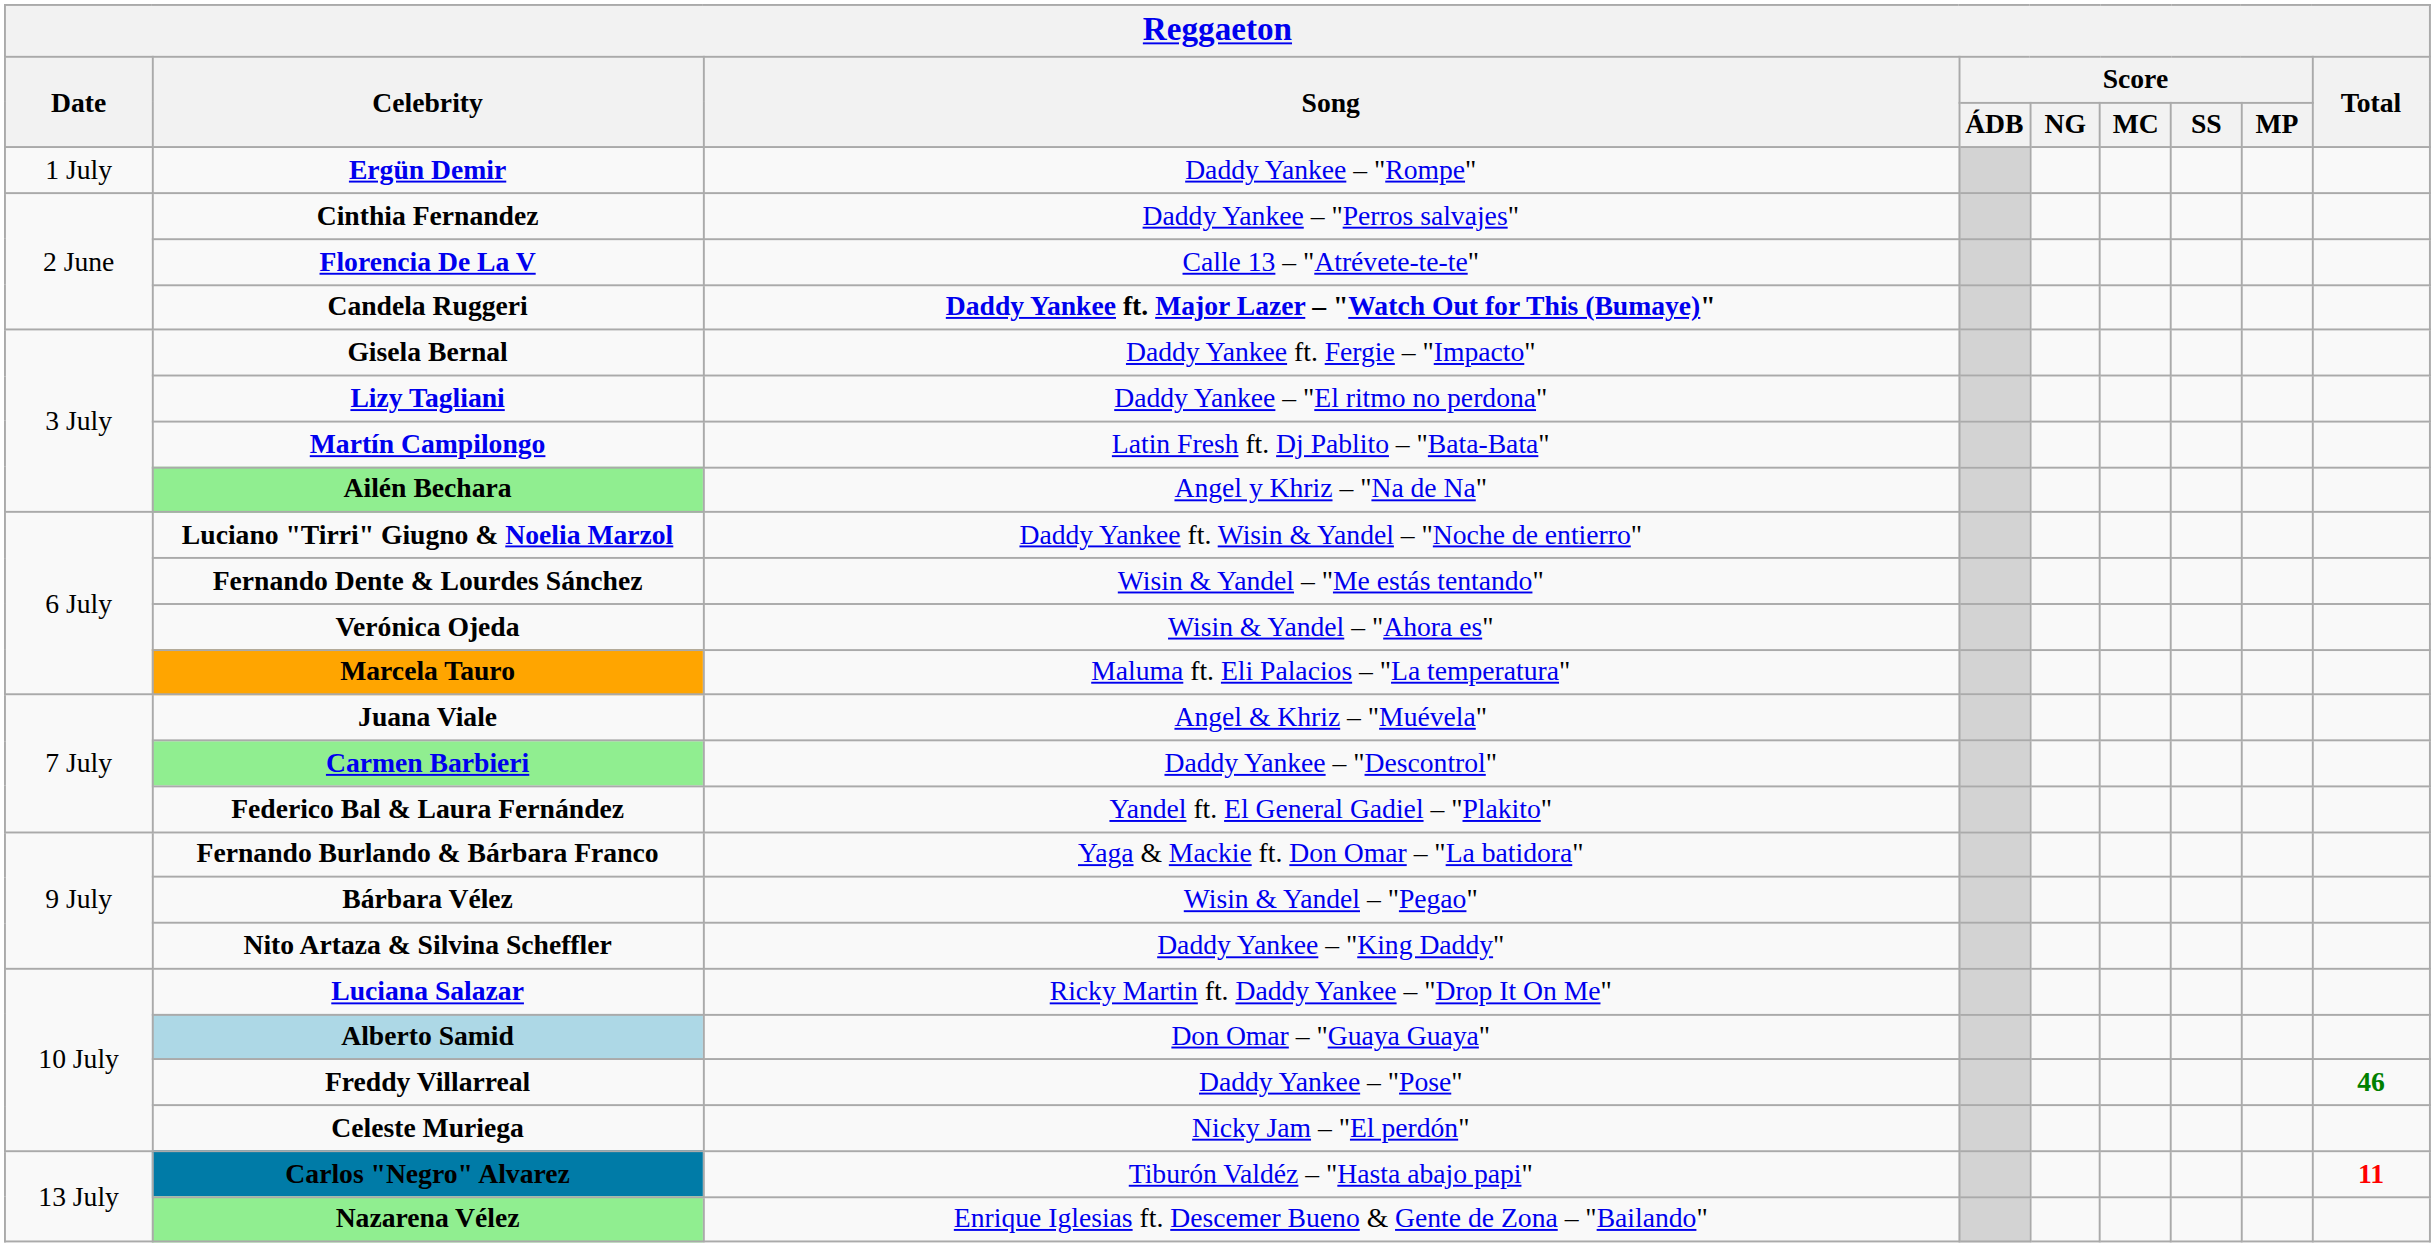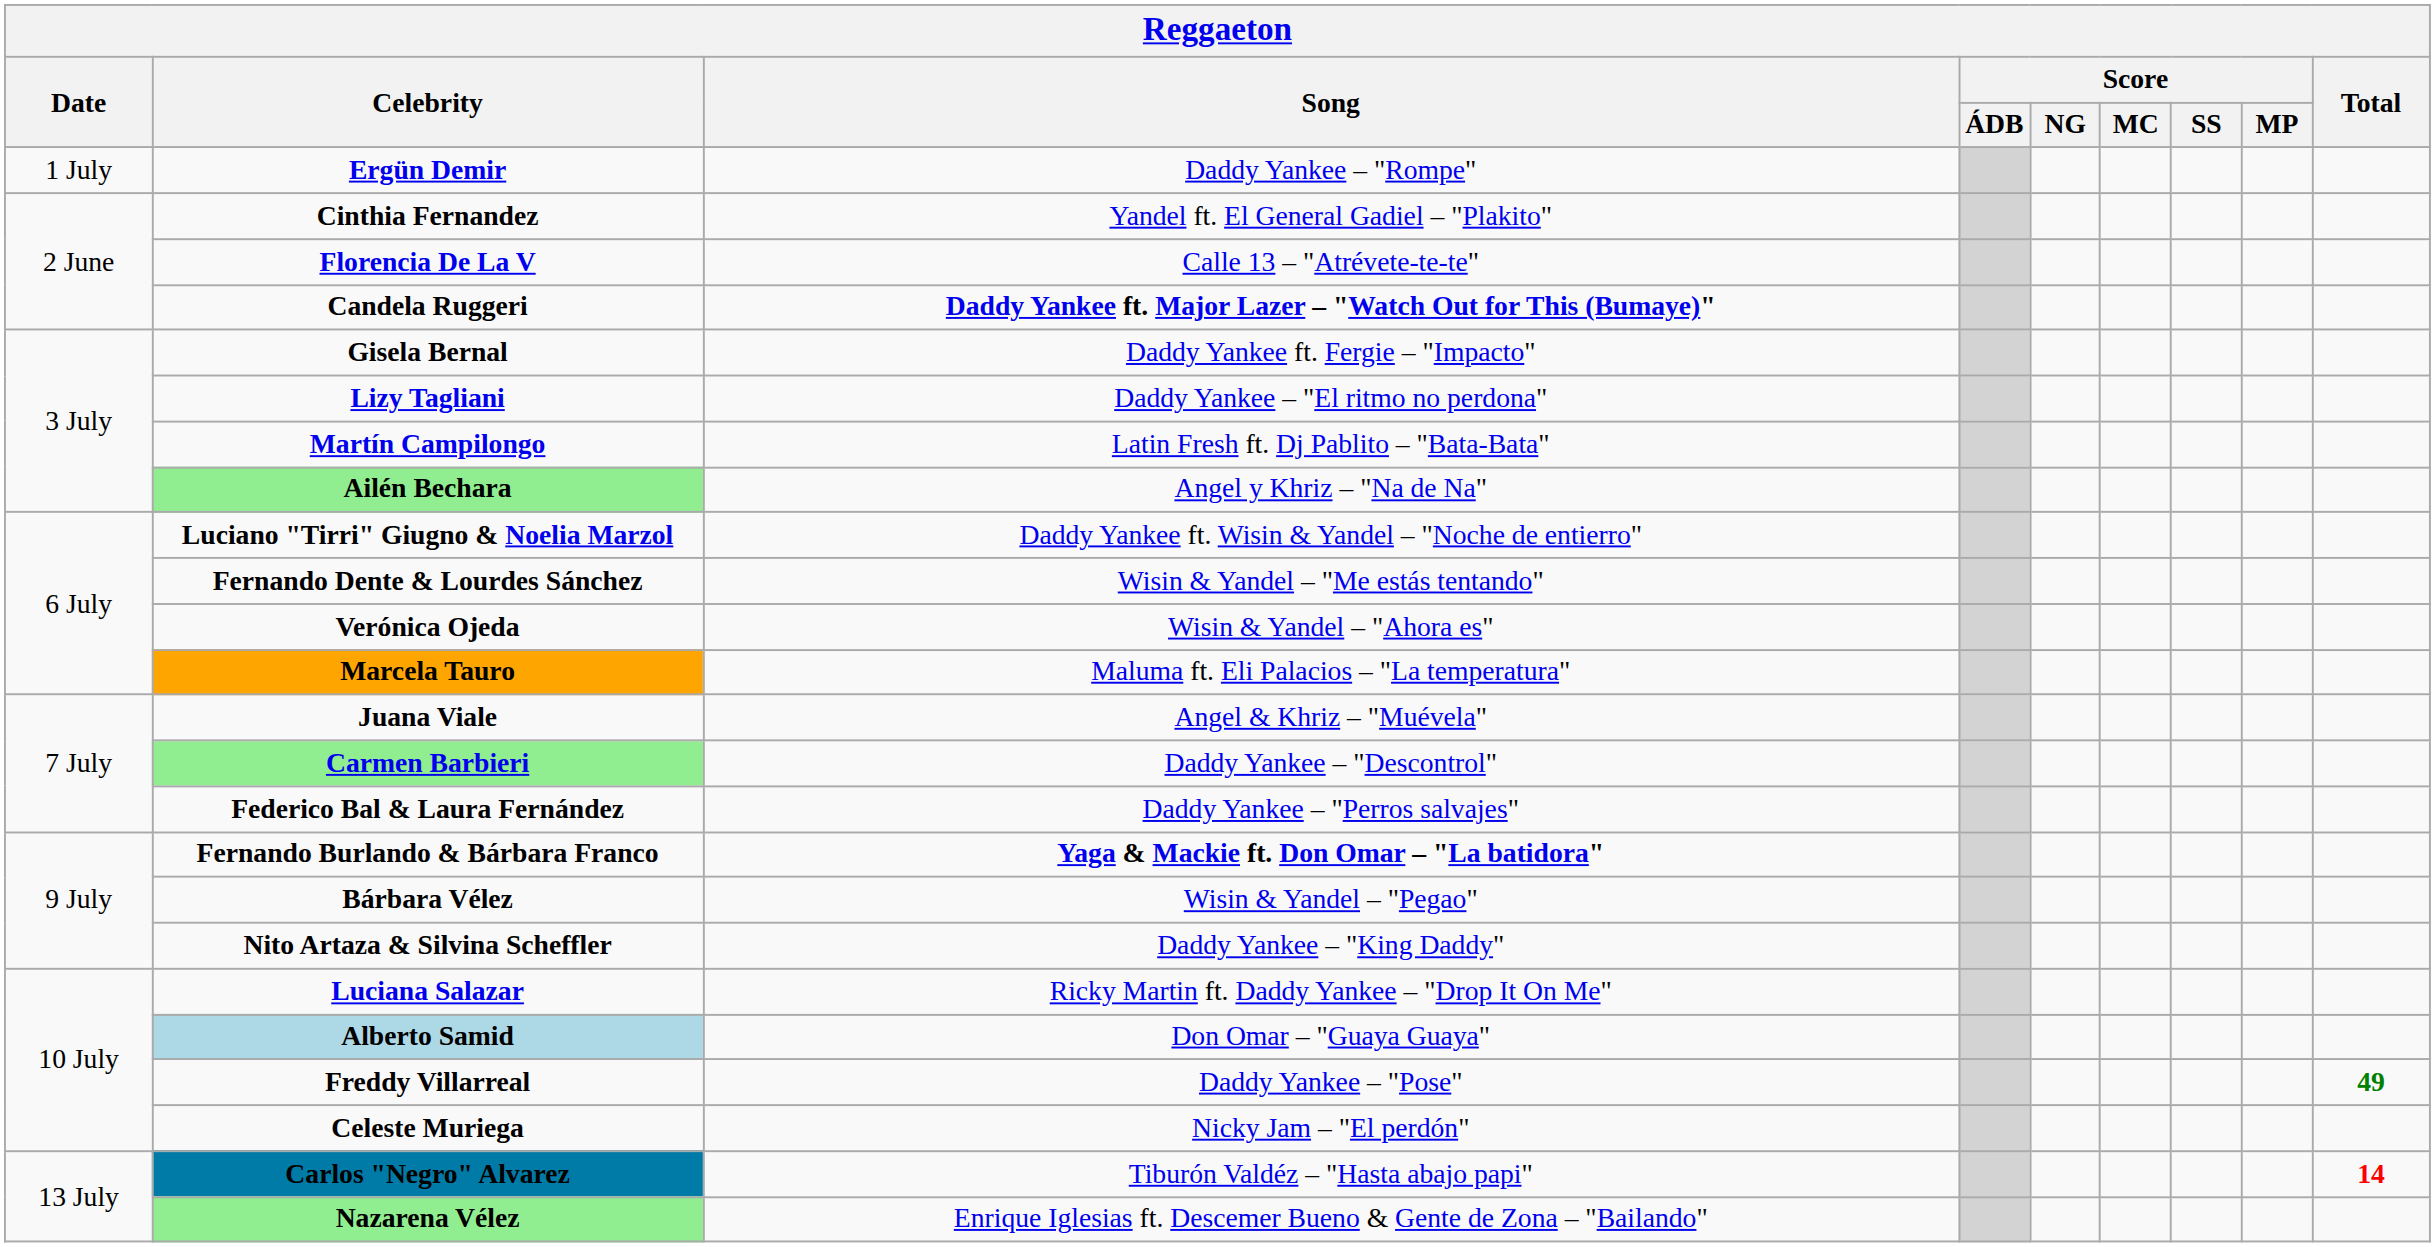(1331, 215) Daddy Yankee – "Perros salvajes" -> (1331, 215) Yandel ft. El General Gadiel – "Plakito"
(1331, 808) Yandel ft. El General Gadiel – "Plakito" -> (1331, 808) Daddy Yankee – "Perros salvajes"
(1331, 854) normal -> (1331, 854) bold
(2371, 1082) 46 -> (2371, 1082) 49
(2371, 1173) 11 -> (2371, 1173) 14
